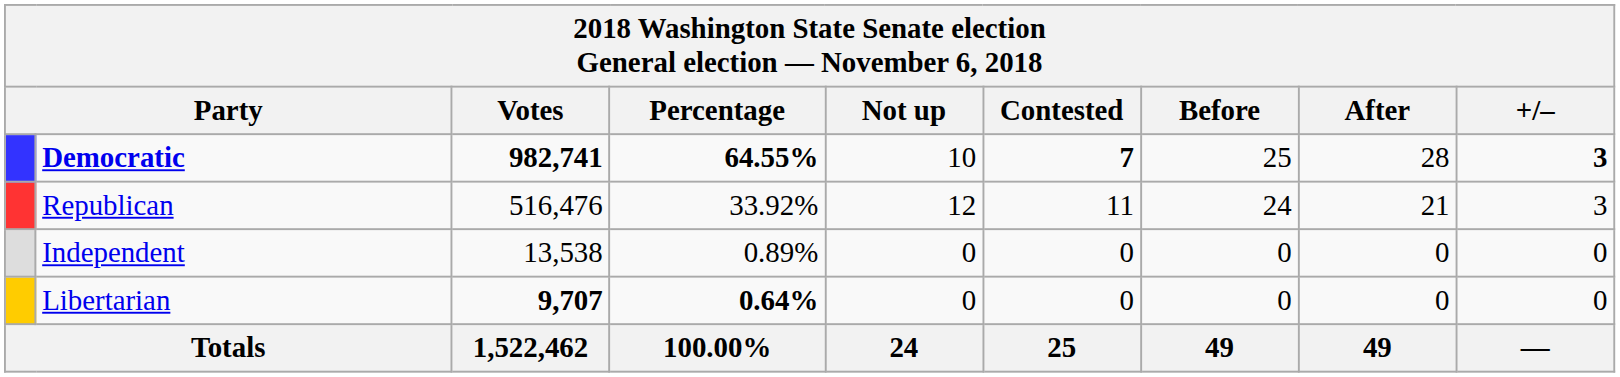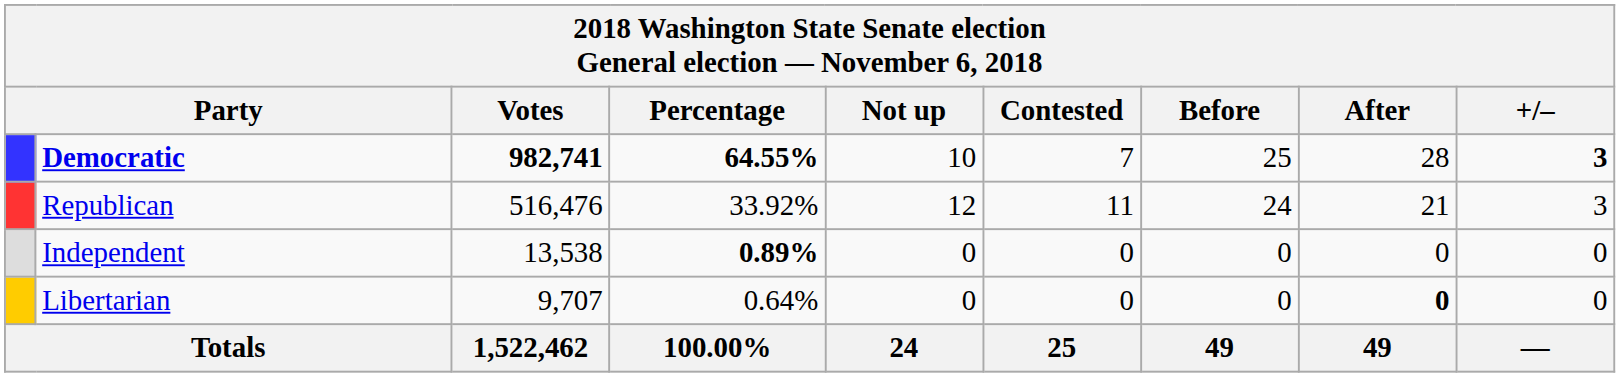(1127, 157) bold -> (1127, 157) normal
(781, 253) normal -> (779, 253) bold
(570, 300) bold -> (570, 300) normal
(779, 300) bold -> (781, 300) normal
(1442, 300) normal -> (1442, 300) bold
